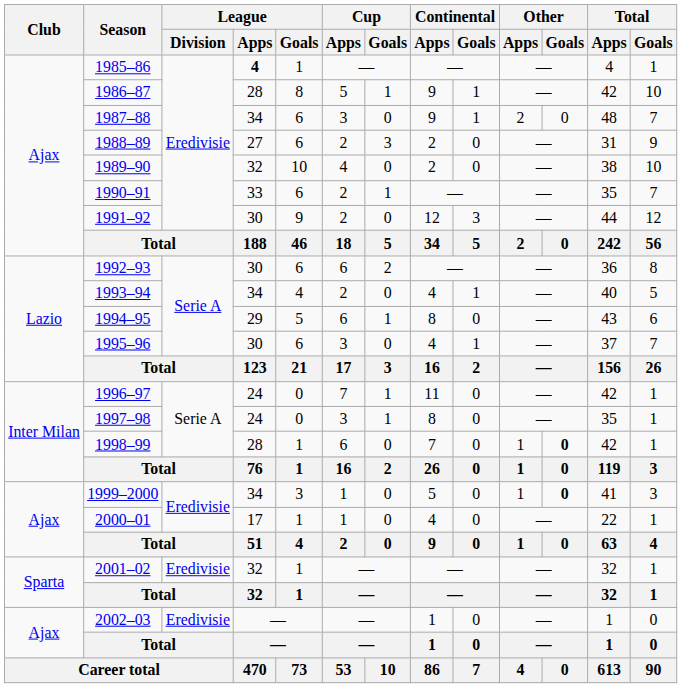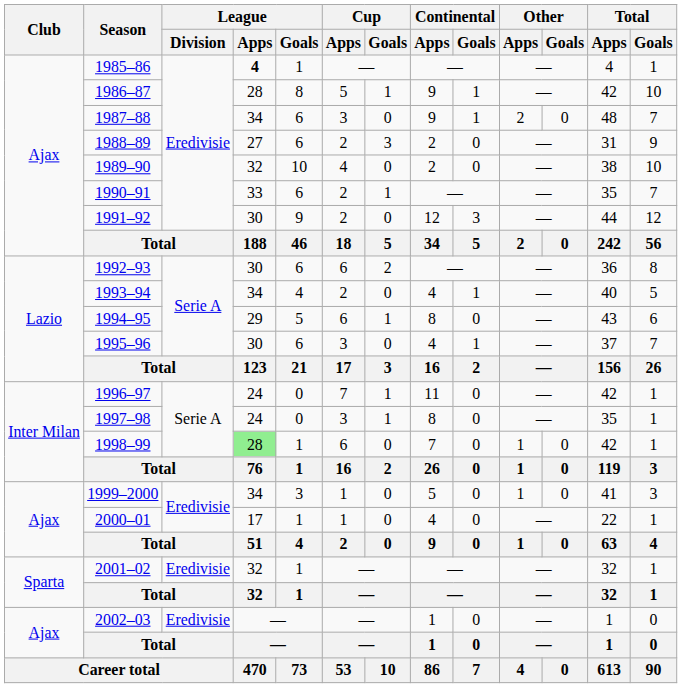(255, 444) no background -> (255, 444) lightgreen background
(565, 444) bold -> (565, 444) normal
(565, 494) bold -> (565, 494) normal
